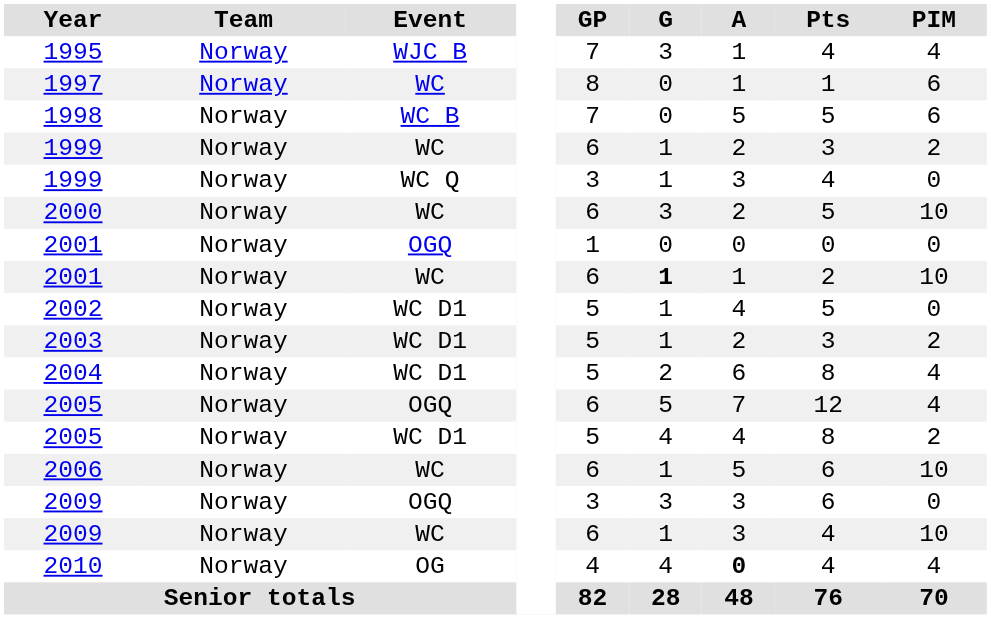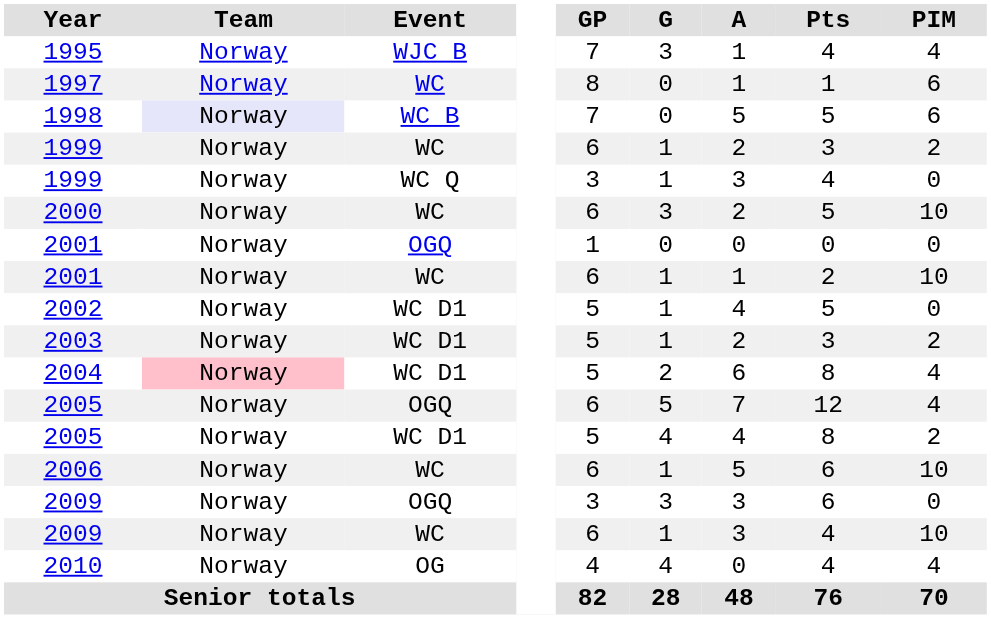(243, 116) no background -> (243, 116) lavender background
(666, 277) bold -> (666, 277) normal
(243, 373) no background -> (243, 373) pink background
(739, 566) bold -> (739, 566) normal
